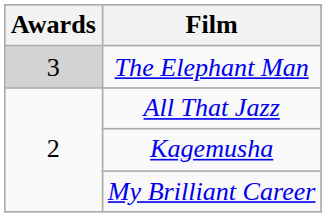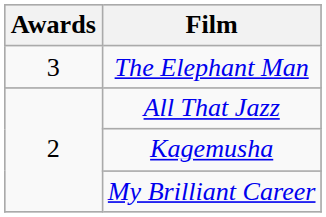(53, 66) lightgrey background -> (53, 66) no background
